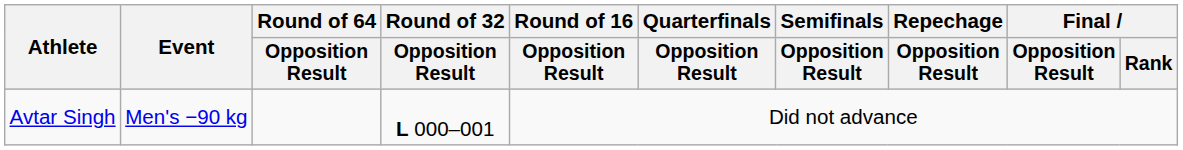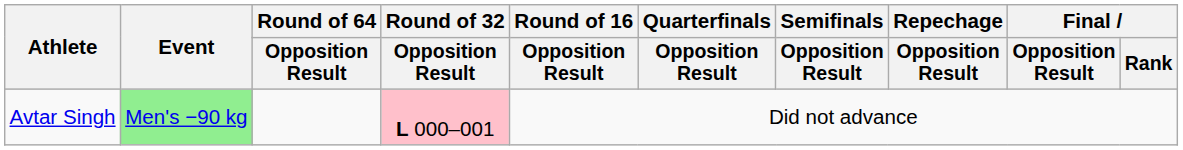(186, 117) no background -> (186, 117) lightgreen background
(445, 129) no background -> (445, 129) pink background
